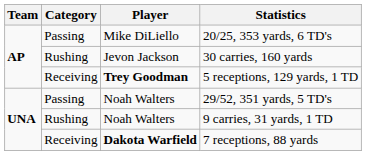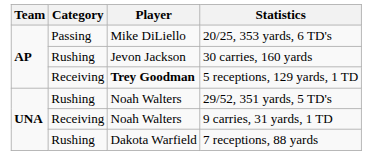(64, 98) Passing -> (73, 98) Rushing
(66, 119) Rushing -> (78, 119) Receiving
(71, 139) Receiving -> (73, 139) Rushing
(150, 139) bold -> (154, 139) normal
